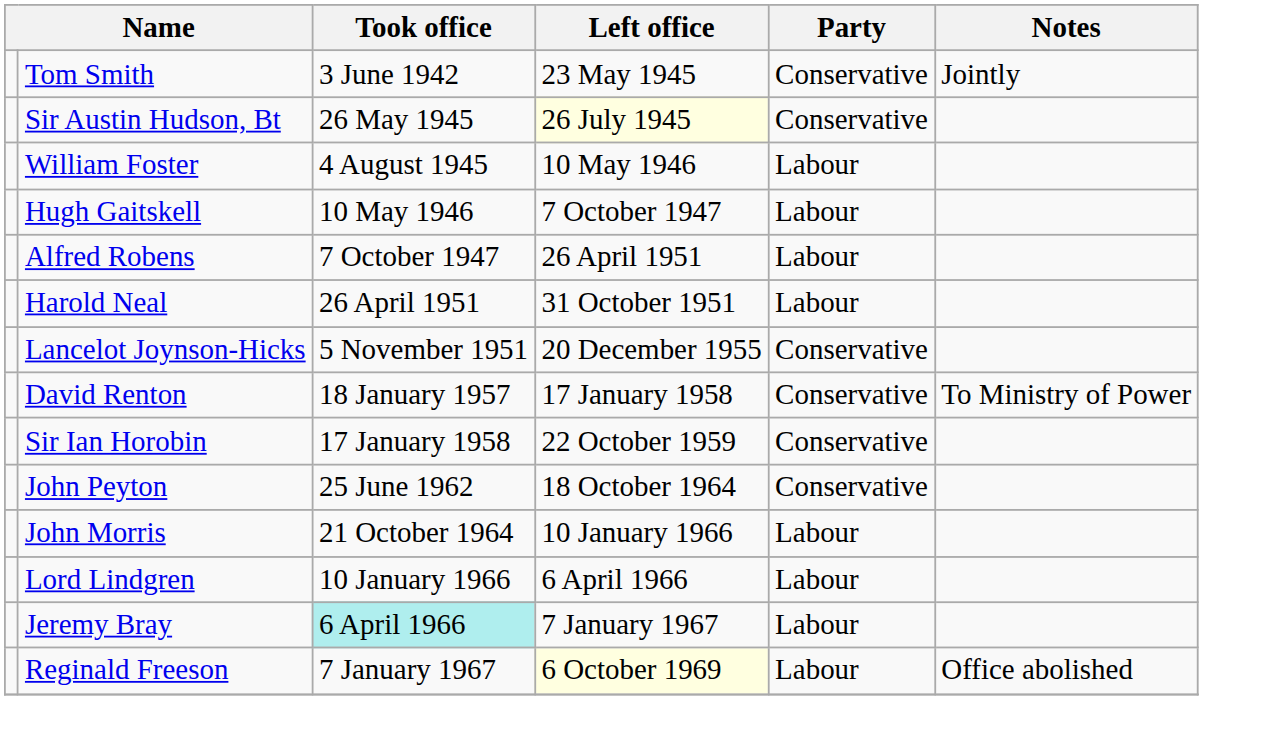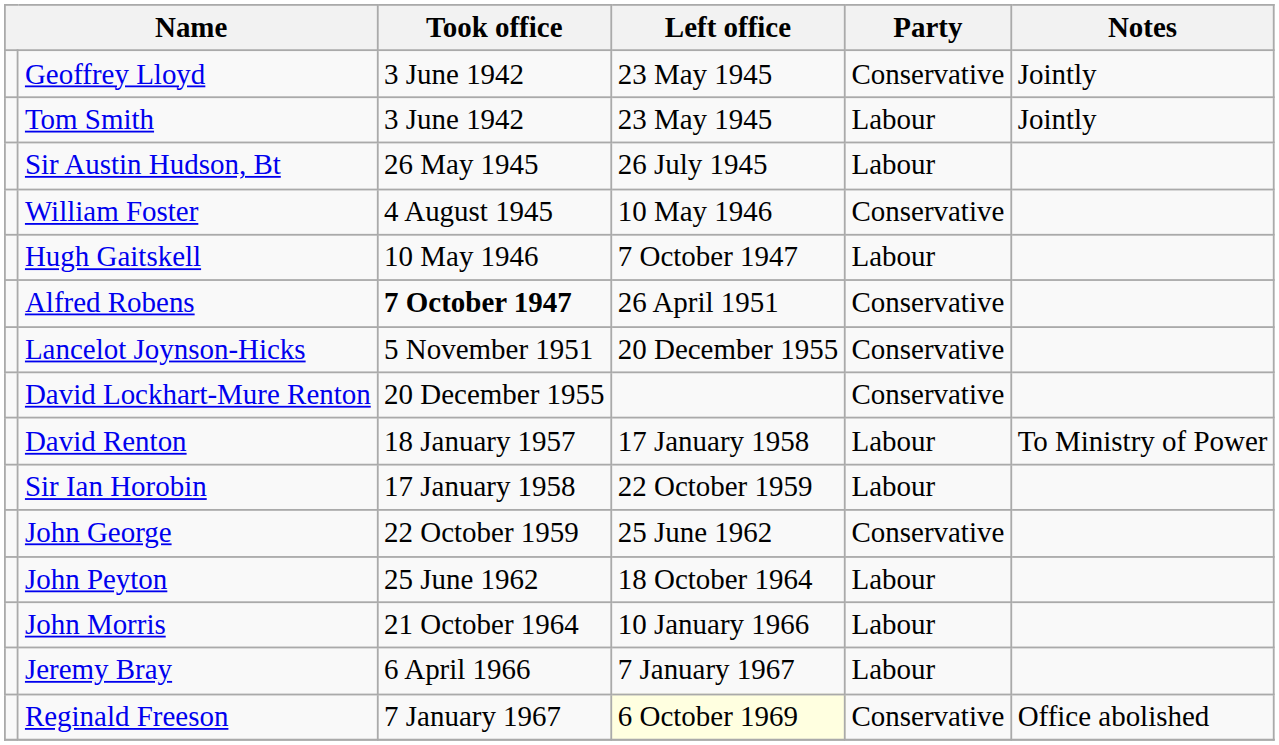+ row: (115, 73)
(852, 73) Conservative -> (893, 119) Labour
(616, 119) lightyellow background -> (693, 165) no background
(852, 119) Conservative -> (893, 165) Labour
(817, 165) Labour -> (928, 211) Conservative
(409, 257) normal -> (478, 303) bold
(817, 257) Labour -> (928, 303) Conservative
- row: (96, 303)
+ row: (198, 394)
(852, 394) Conservative -> (893, 440) Labour
(852, 440) Conservative -> (893, 486) Labour
+ row: (98, 532)
(852, 486) Conservative -> (893, 578) Labour
- row: (110, 578)
(392, 624) paleturquoise background -> (457, 670) no background
(817, 670) Labour -> (928, 716) Conservative
